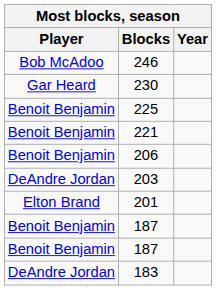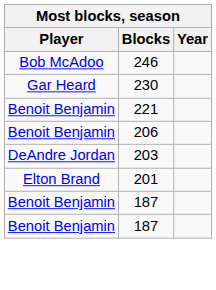- row: (61, 109)
- row: (61, 272)
